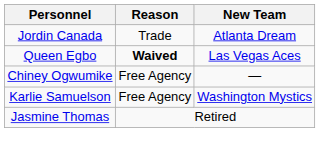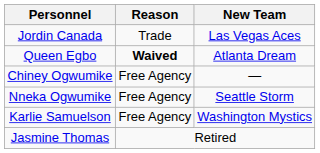(255, 35) Atlanta Dream -> (255, 35) Las Vegas Aces
(255, 55) Las Vegas Aces -> (255, 55) Atlanta Dream
+ row: (60, 96)
